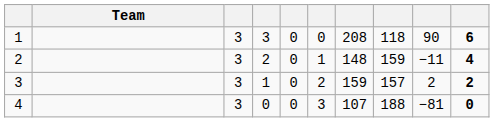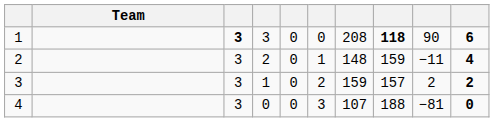(238, 38) normal -> (238, 38) bold
(393, 38) normal -> (393, 38) bold
